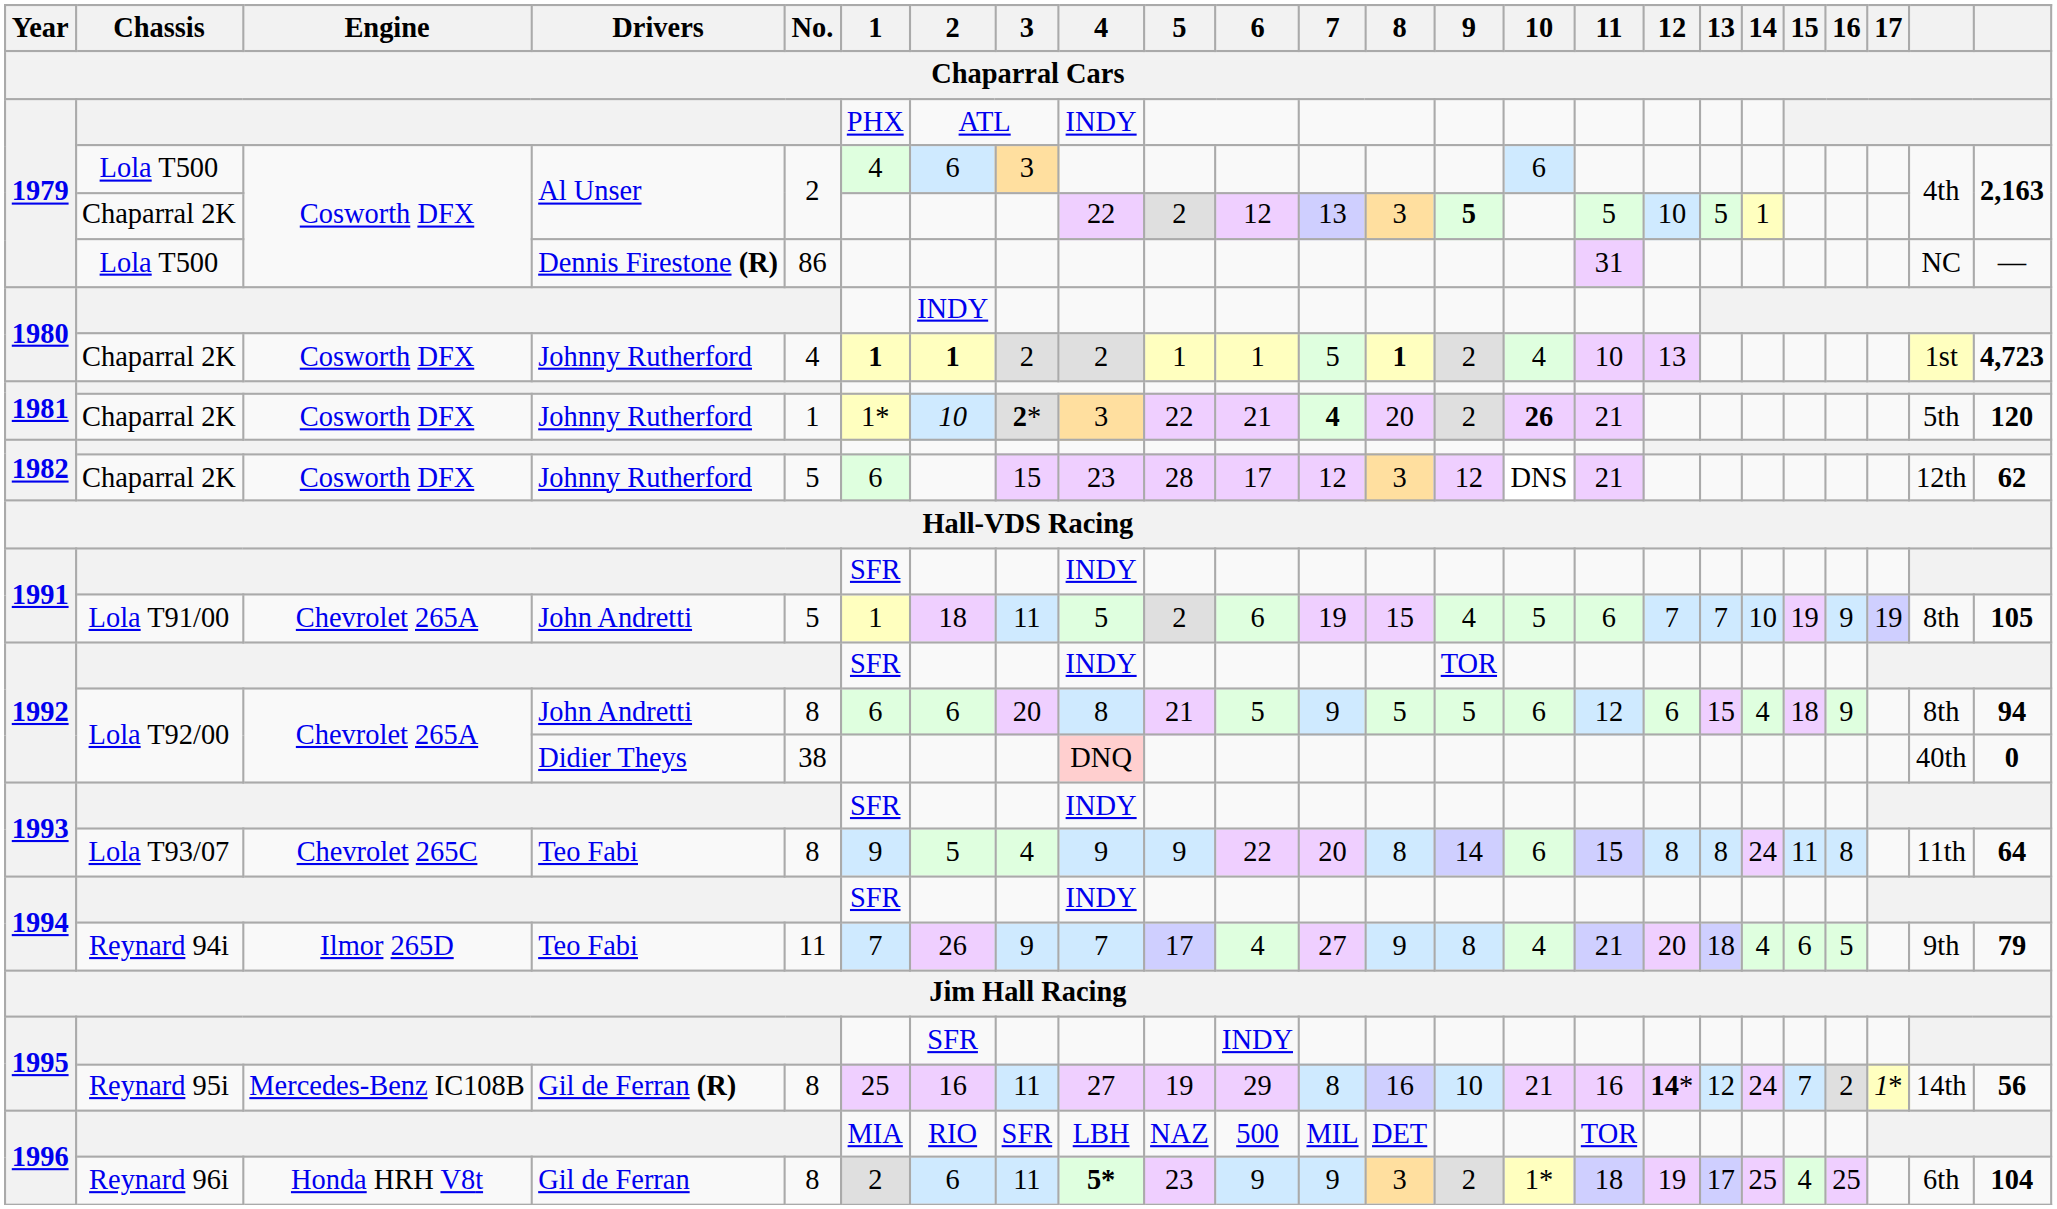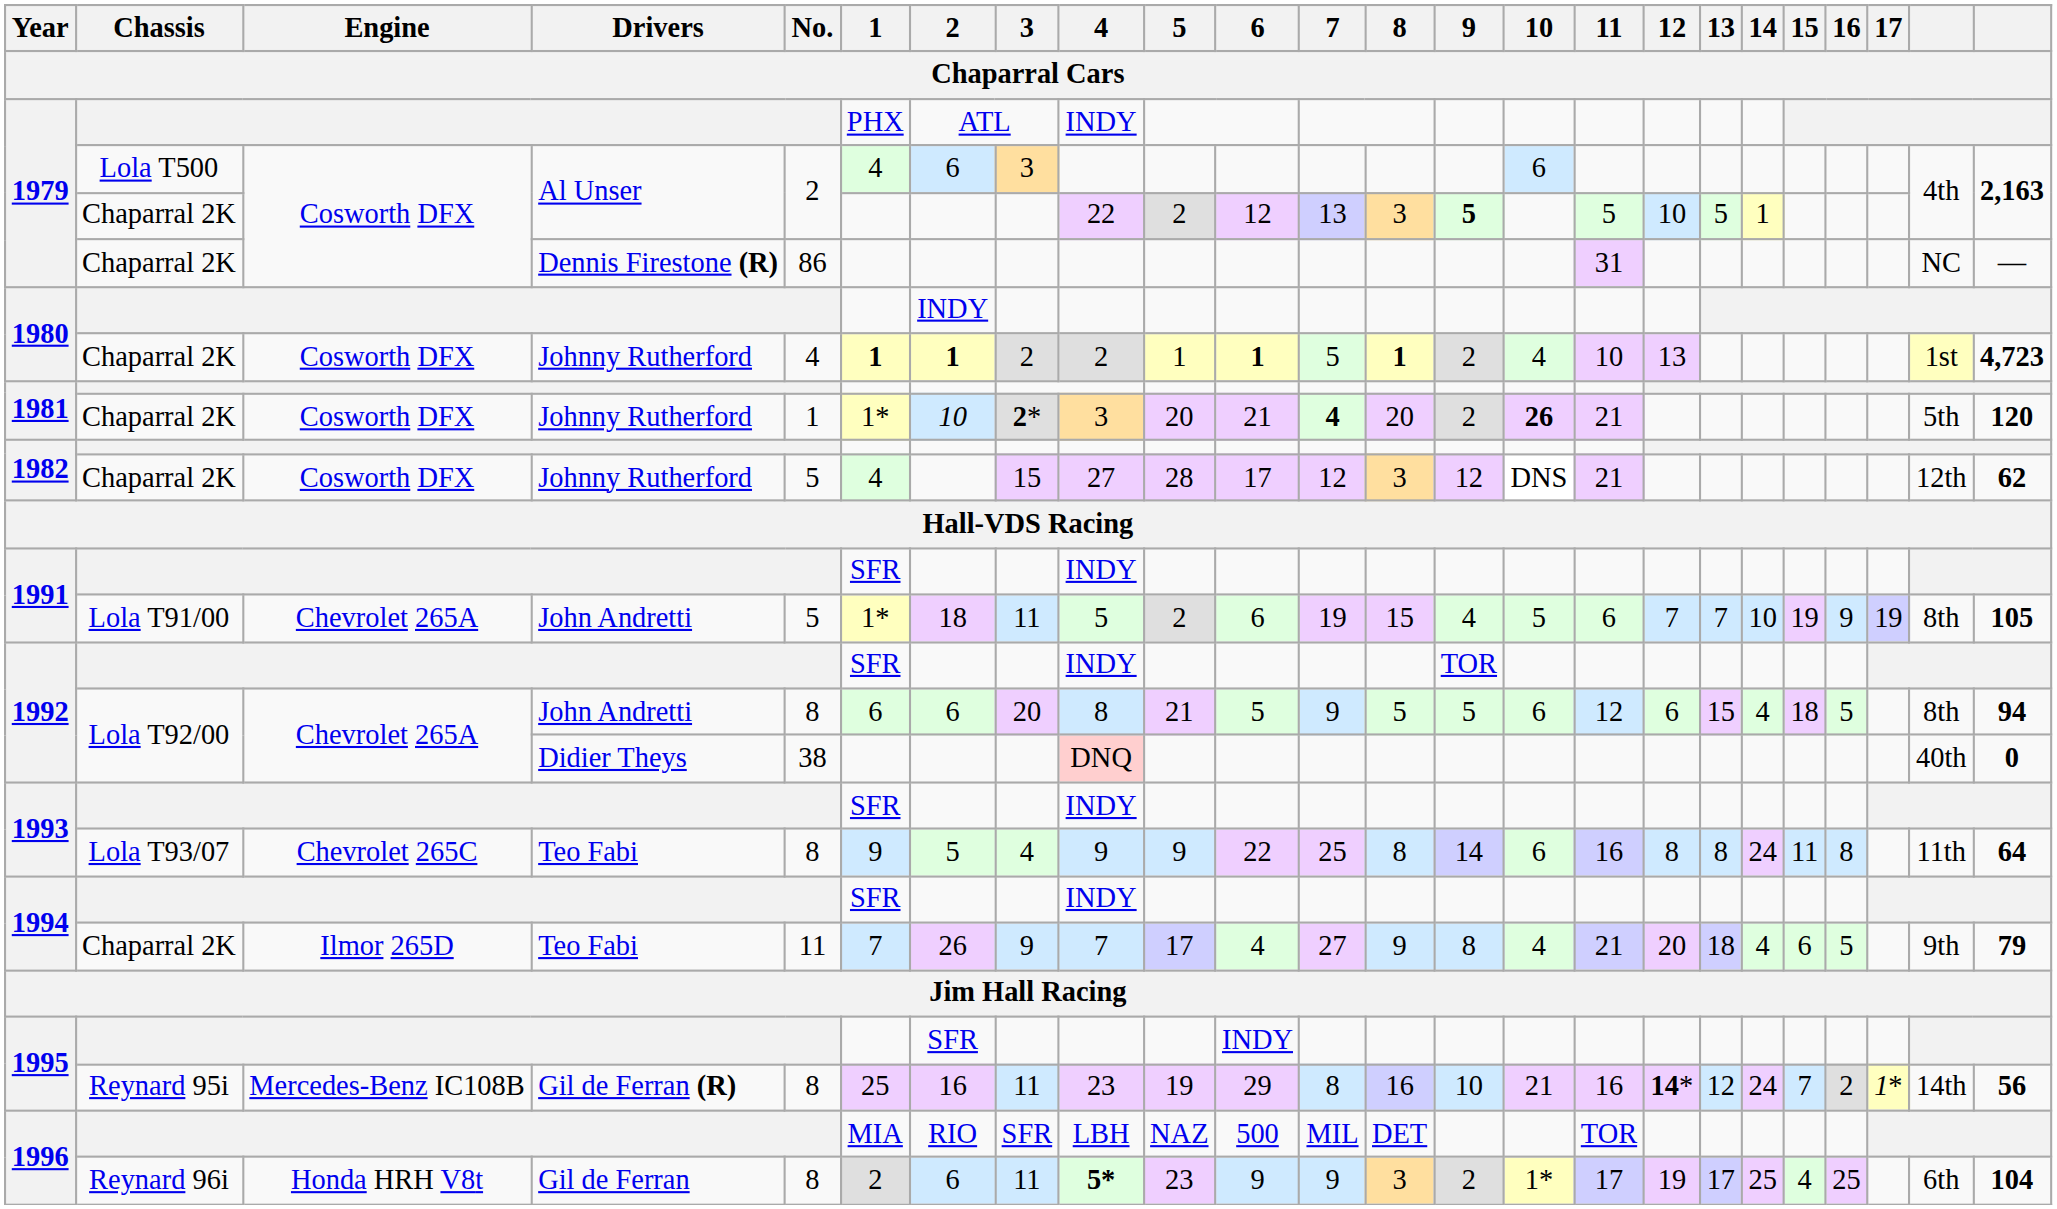(159, 262) Lola T500 -> (159, 262) Chaparral 2K
(1257, 355) normal -> (1257, 355) bold
(1179, 416) 22 -> (1179, 416) 20
(875, 476) 6 -> (875, 476) 4
(1101, 476) 23 -> (1101, 476) 27
(875, 617) 1 -> (875, 617) 1*
(1846, 710) 9 -> (1846, 710) 5
(1332, 851) 20 -> (1332, 851) 25
(1609, 851) 15 -> (1609, 851) 16
(159, 945) Reynard 94i -> (159, 945) Chaparral 2K
(1101, 1086) 27 -> (1101, 1086) 23
(1609, 1179) 18 -> (1609, 1179) 17
